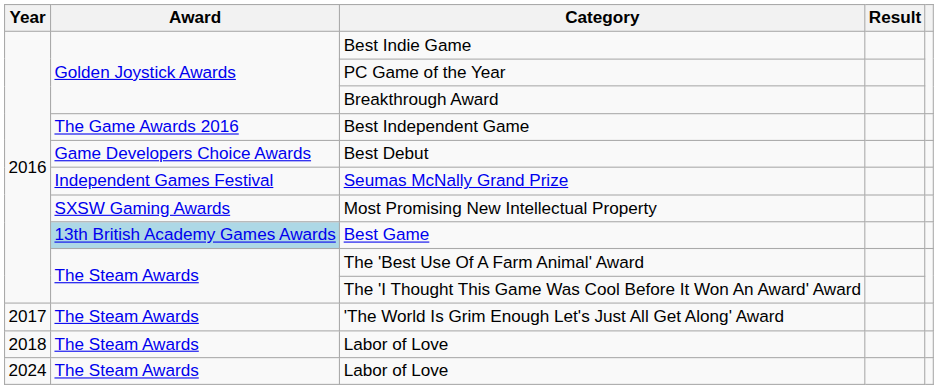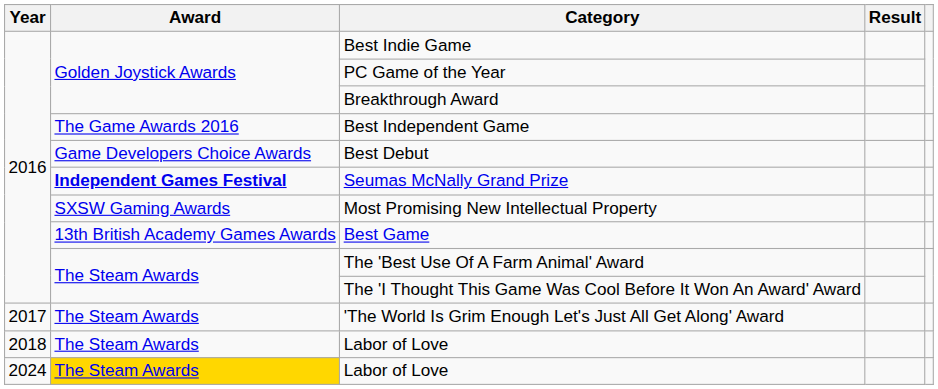(164, 180) normal -> (171, 180) bold
(195, 235) lightblue background -> (195, 235) no background
(127, 371) no background -> (127, 371) gold background
